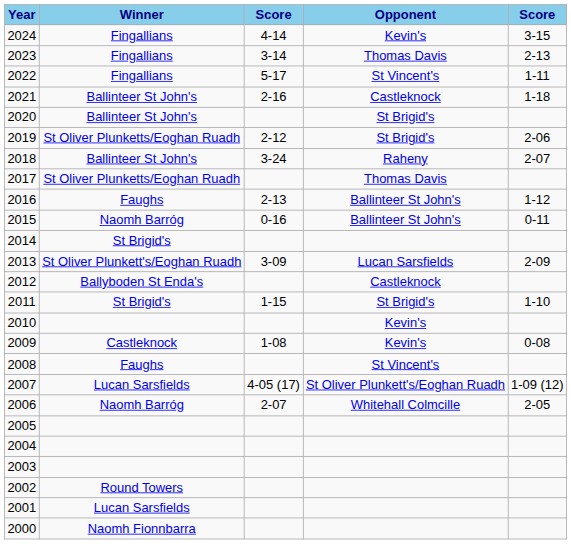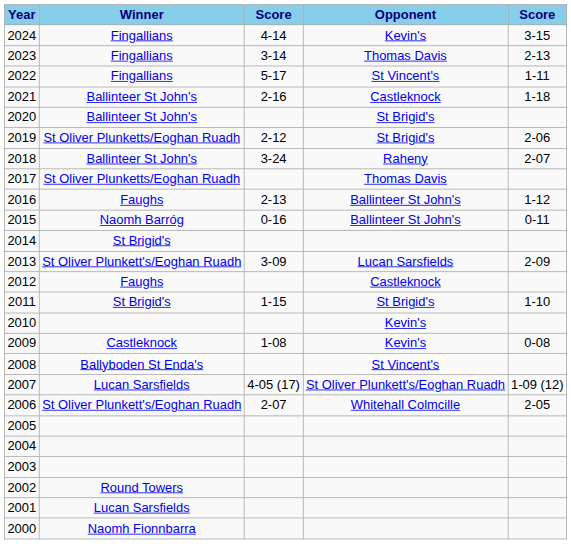(142, 281) Ballyboden St Enda's -> (142, 281) Faughs
(142, 364) Faughs -> (142, 364) Ballyboden St Enda's
(142, 405) Naomh Barróg -> (142, 405) St Oliver Plunkett's/Eoghan Ruadh
